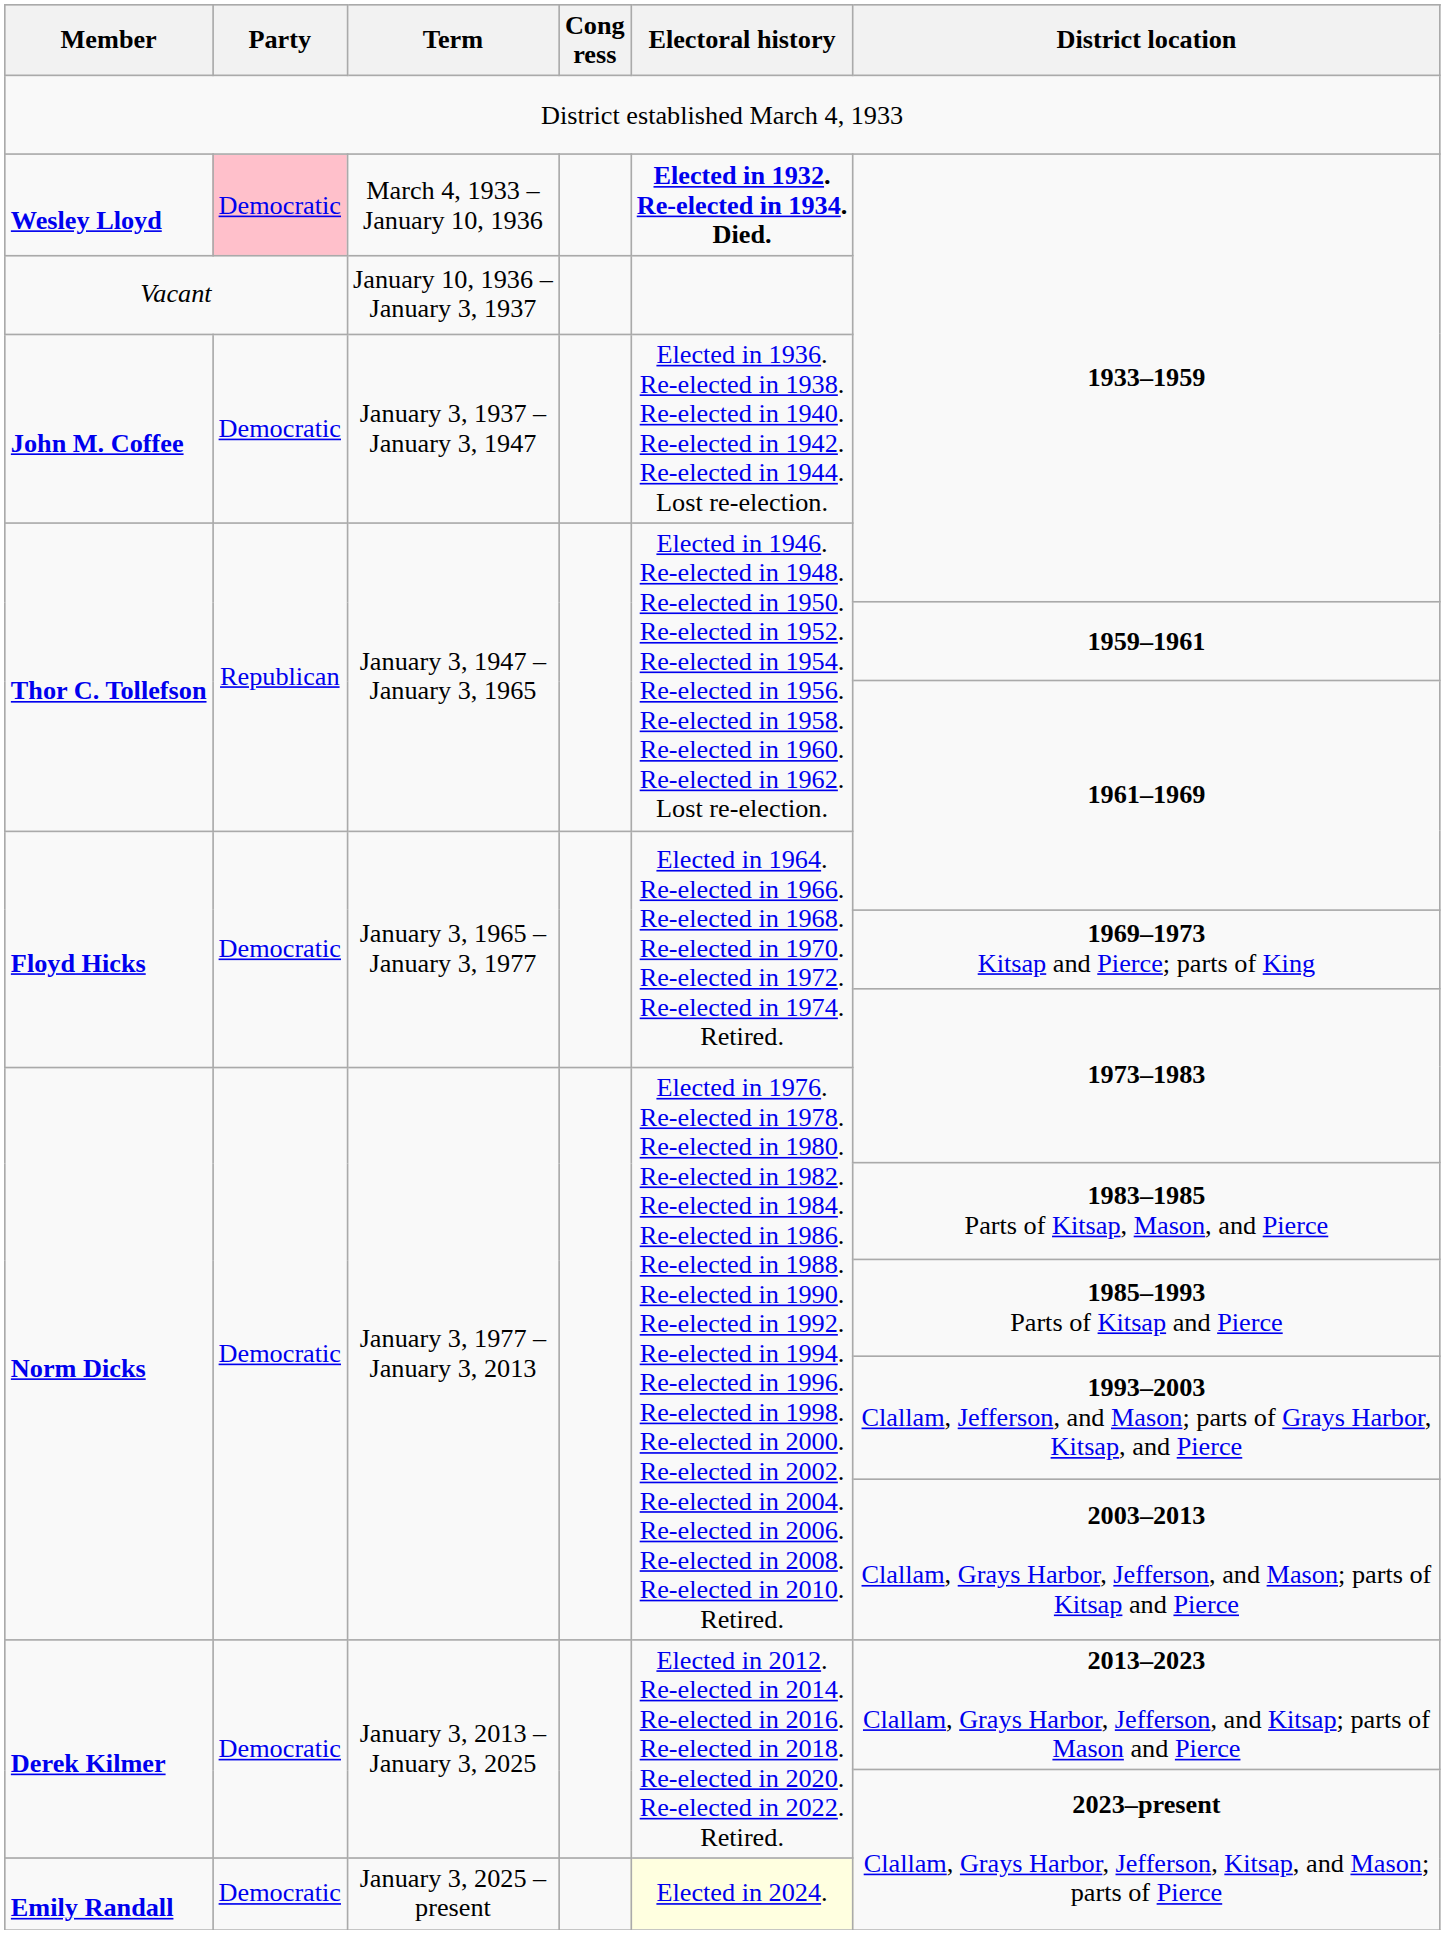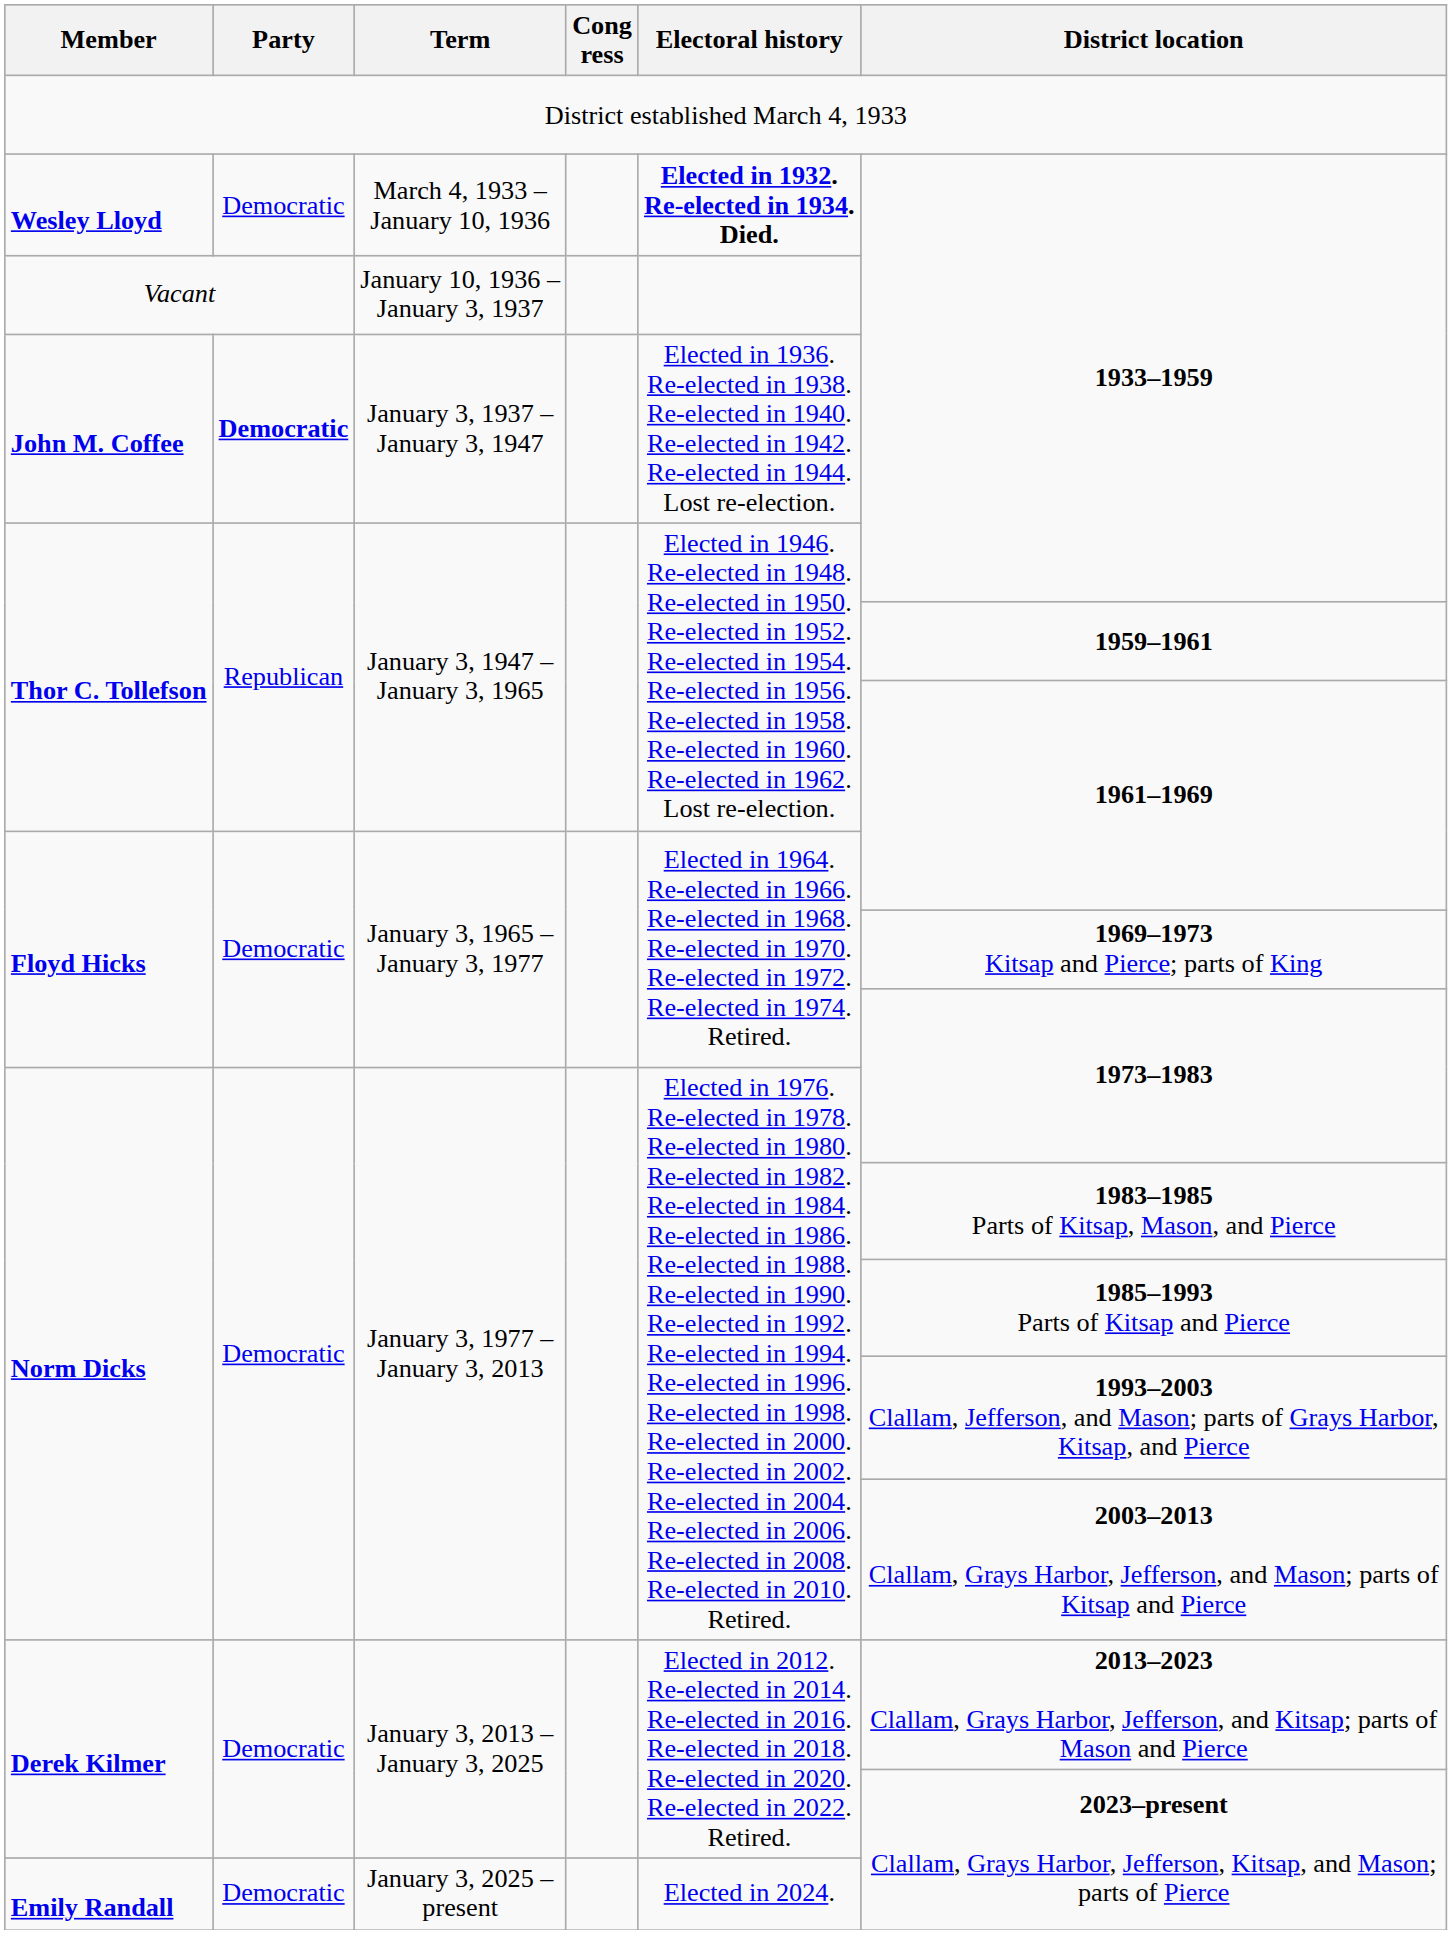(280, 204) pink background -> (283, 204) no background
(280, 428) normal -> (283, 428) bold
(742, 1893) lightyellow background -> (749, 1893) no background
